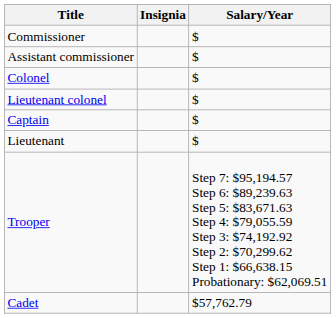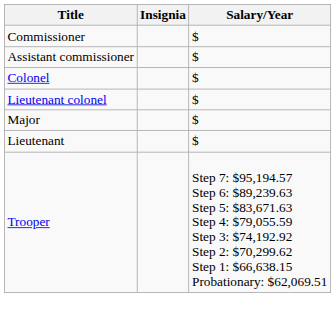+ row: (24, 120)
- row: (28, 120)
- row: (23, 303)
